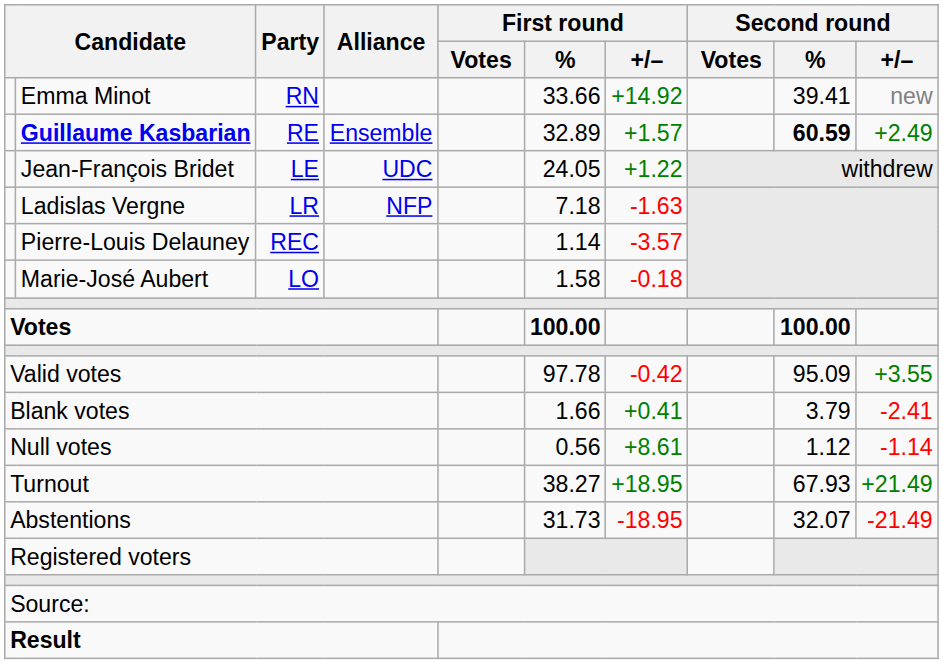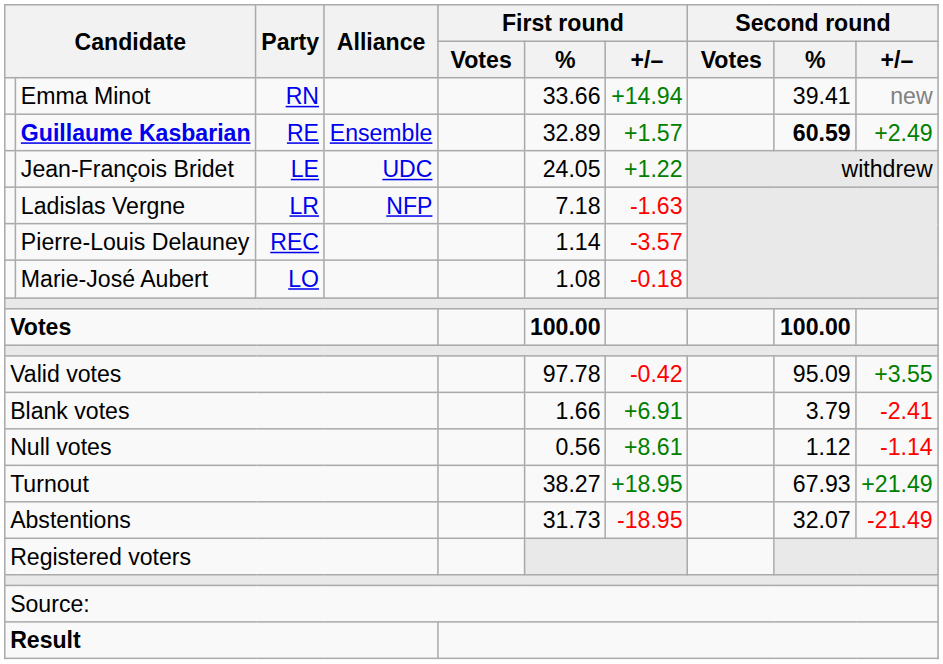(647, 96) +14.92 -> (647, 96) +14.94
(578, 279) 1.58 -> (578, 279) 1.08
(653, 410) +0.41 -> (653, 410) +6.91
